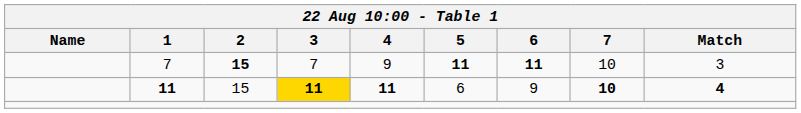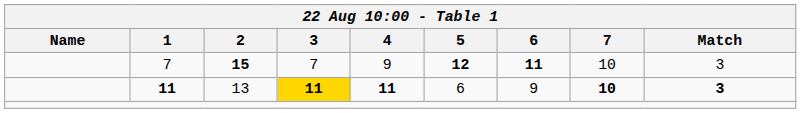(460, 65) 11 -> (460, 65) 12
(240, 89) 15 -> (240, 89) 13
(720, 89) 4 -> (720, 89) 3
